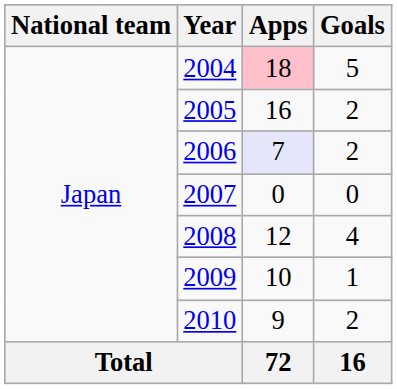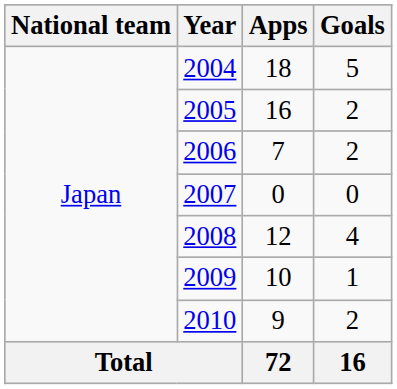(278, 67) pink background -> (278, 67) no background
(278, 151) lavender background -> (278, 151) no background
